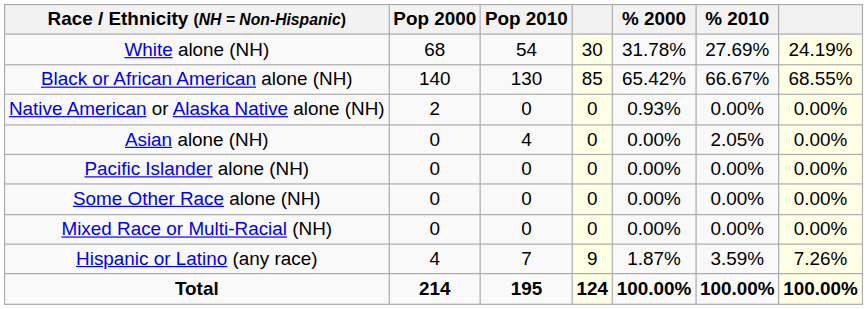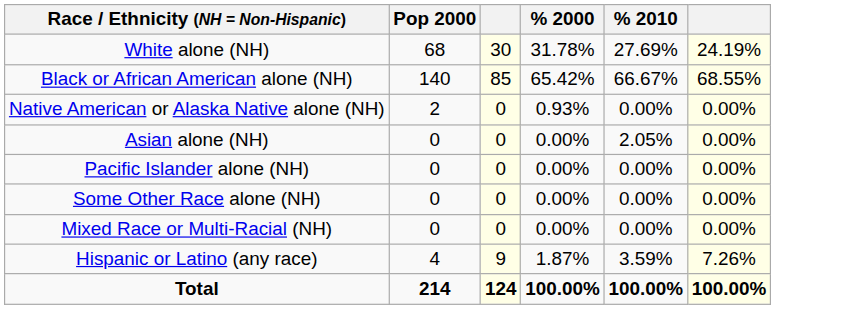- column: (526, 19)
